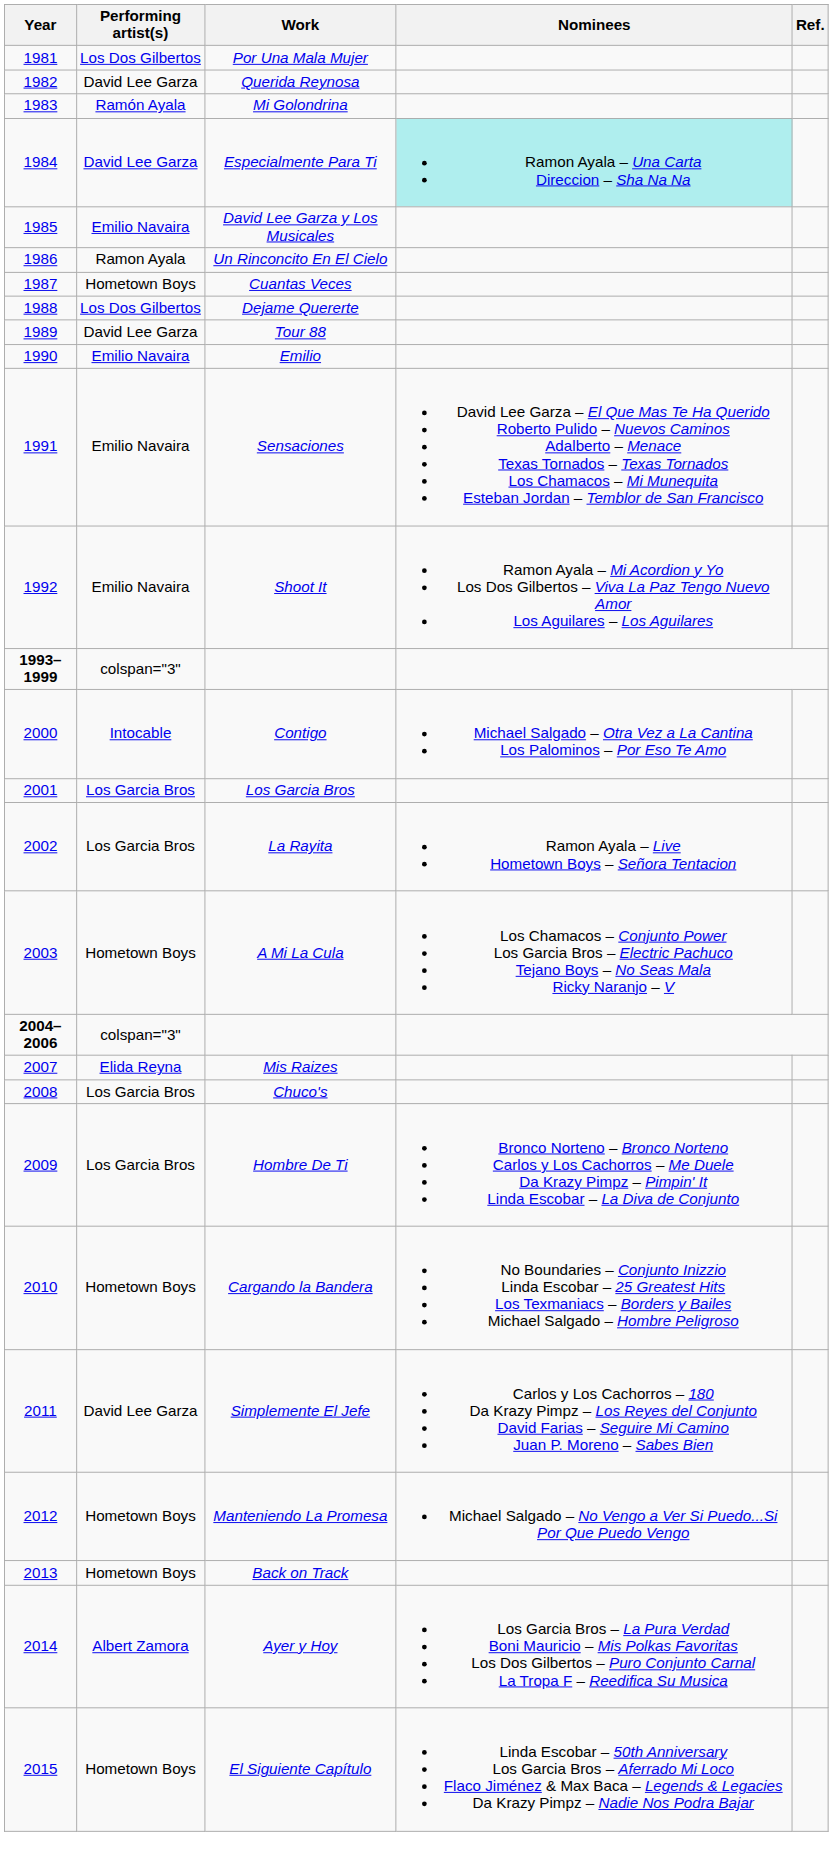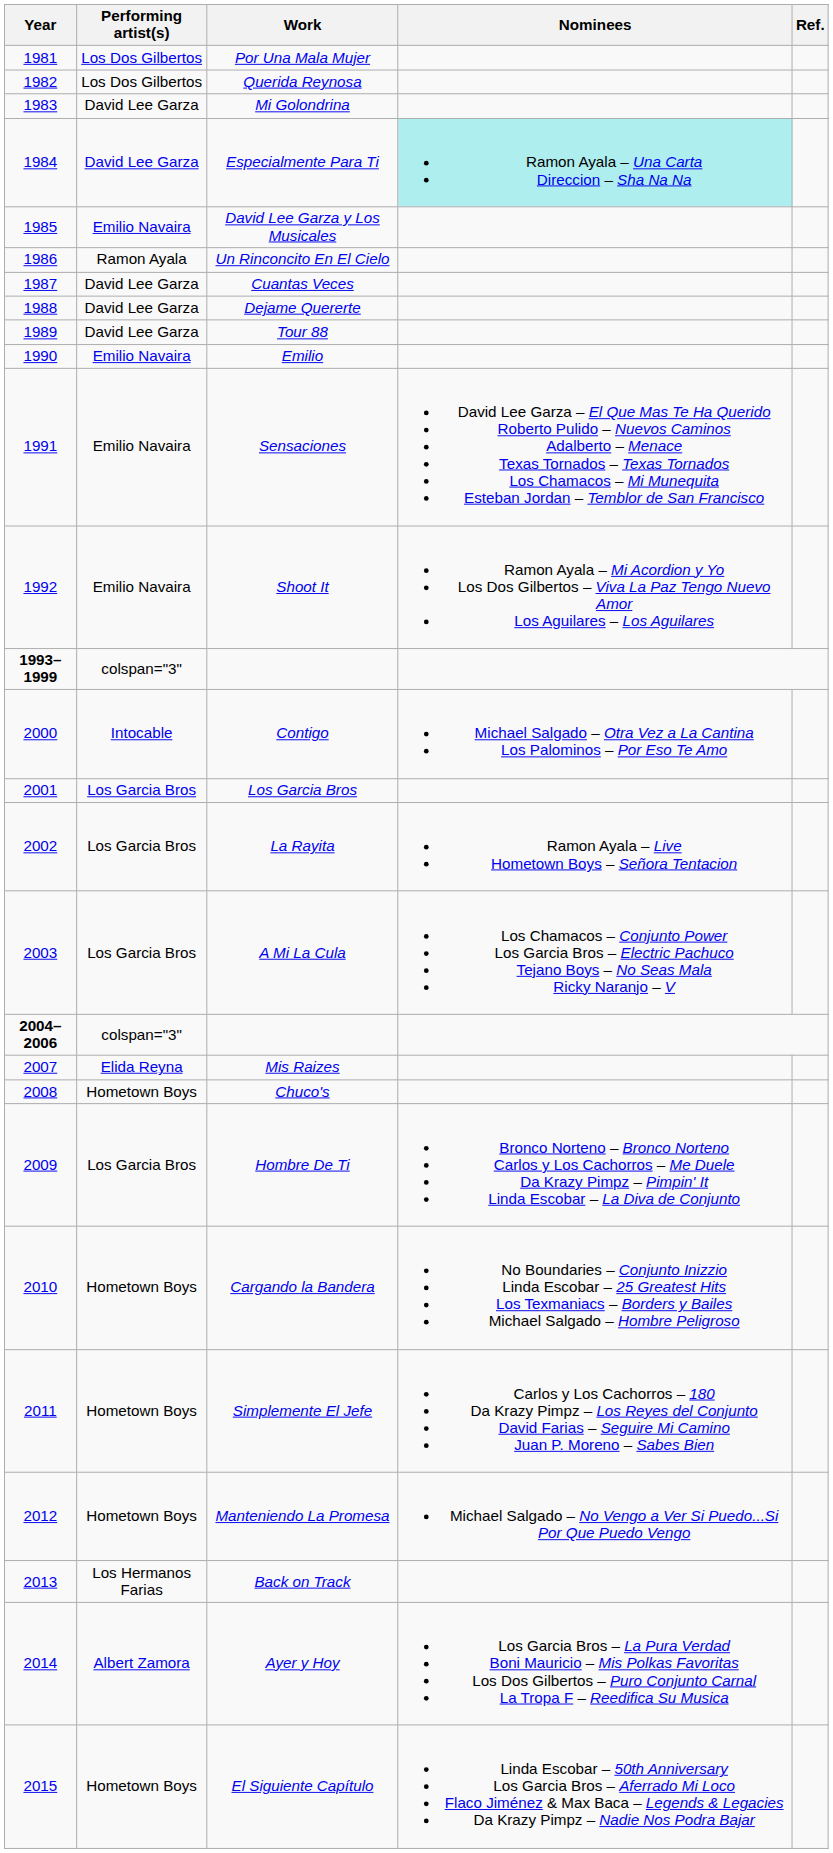(140, 81) David Lee Garza -> (142, 81) Los Dos Gilbertos
(140, 105) Ramón Ayala -> (142, 105) David Lee Garza
(140, 284) Hometown Boys -> (142, 284) David Lee Garza
(140, 308) Los Dos Gilbertos -> (142, 308) David Lee Garza
(140, 952) Hometown Boys -> (142, 952) Los Garcia Bros
(140, 1091) Los Garcia Bros -> (142, 1091) Hometown Boys
(140, 1410) David Lee Garza -> (142, 1410) Hometown Boys
(140, 1573) Hometown Boys -> (142, 1581) Los Hermanos Farias
